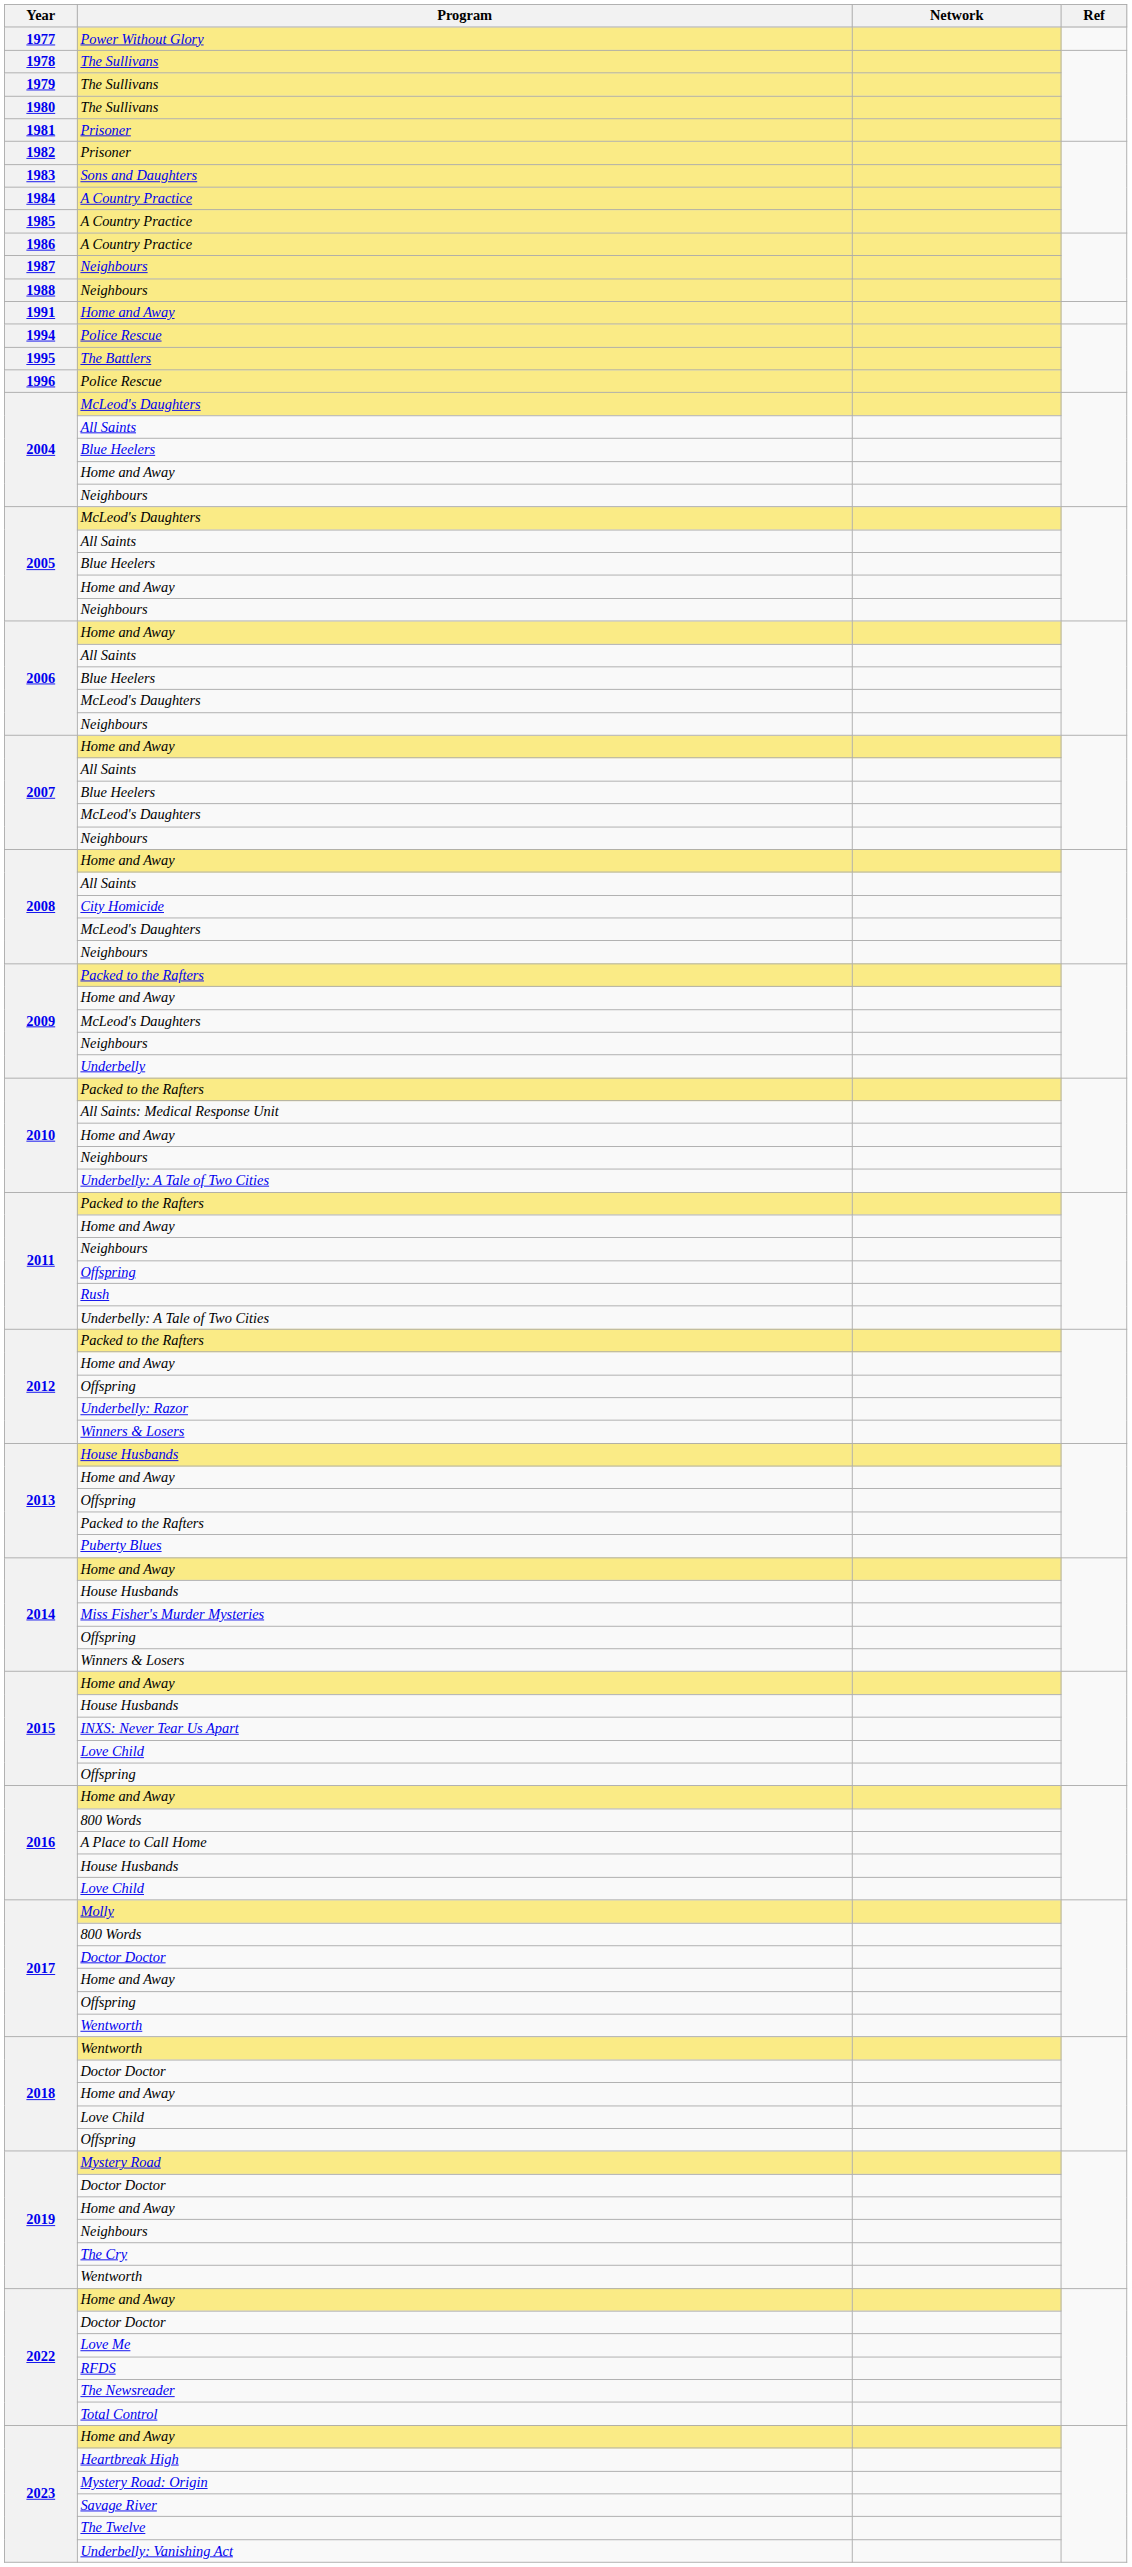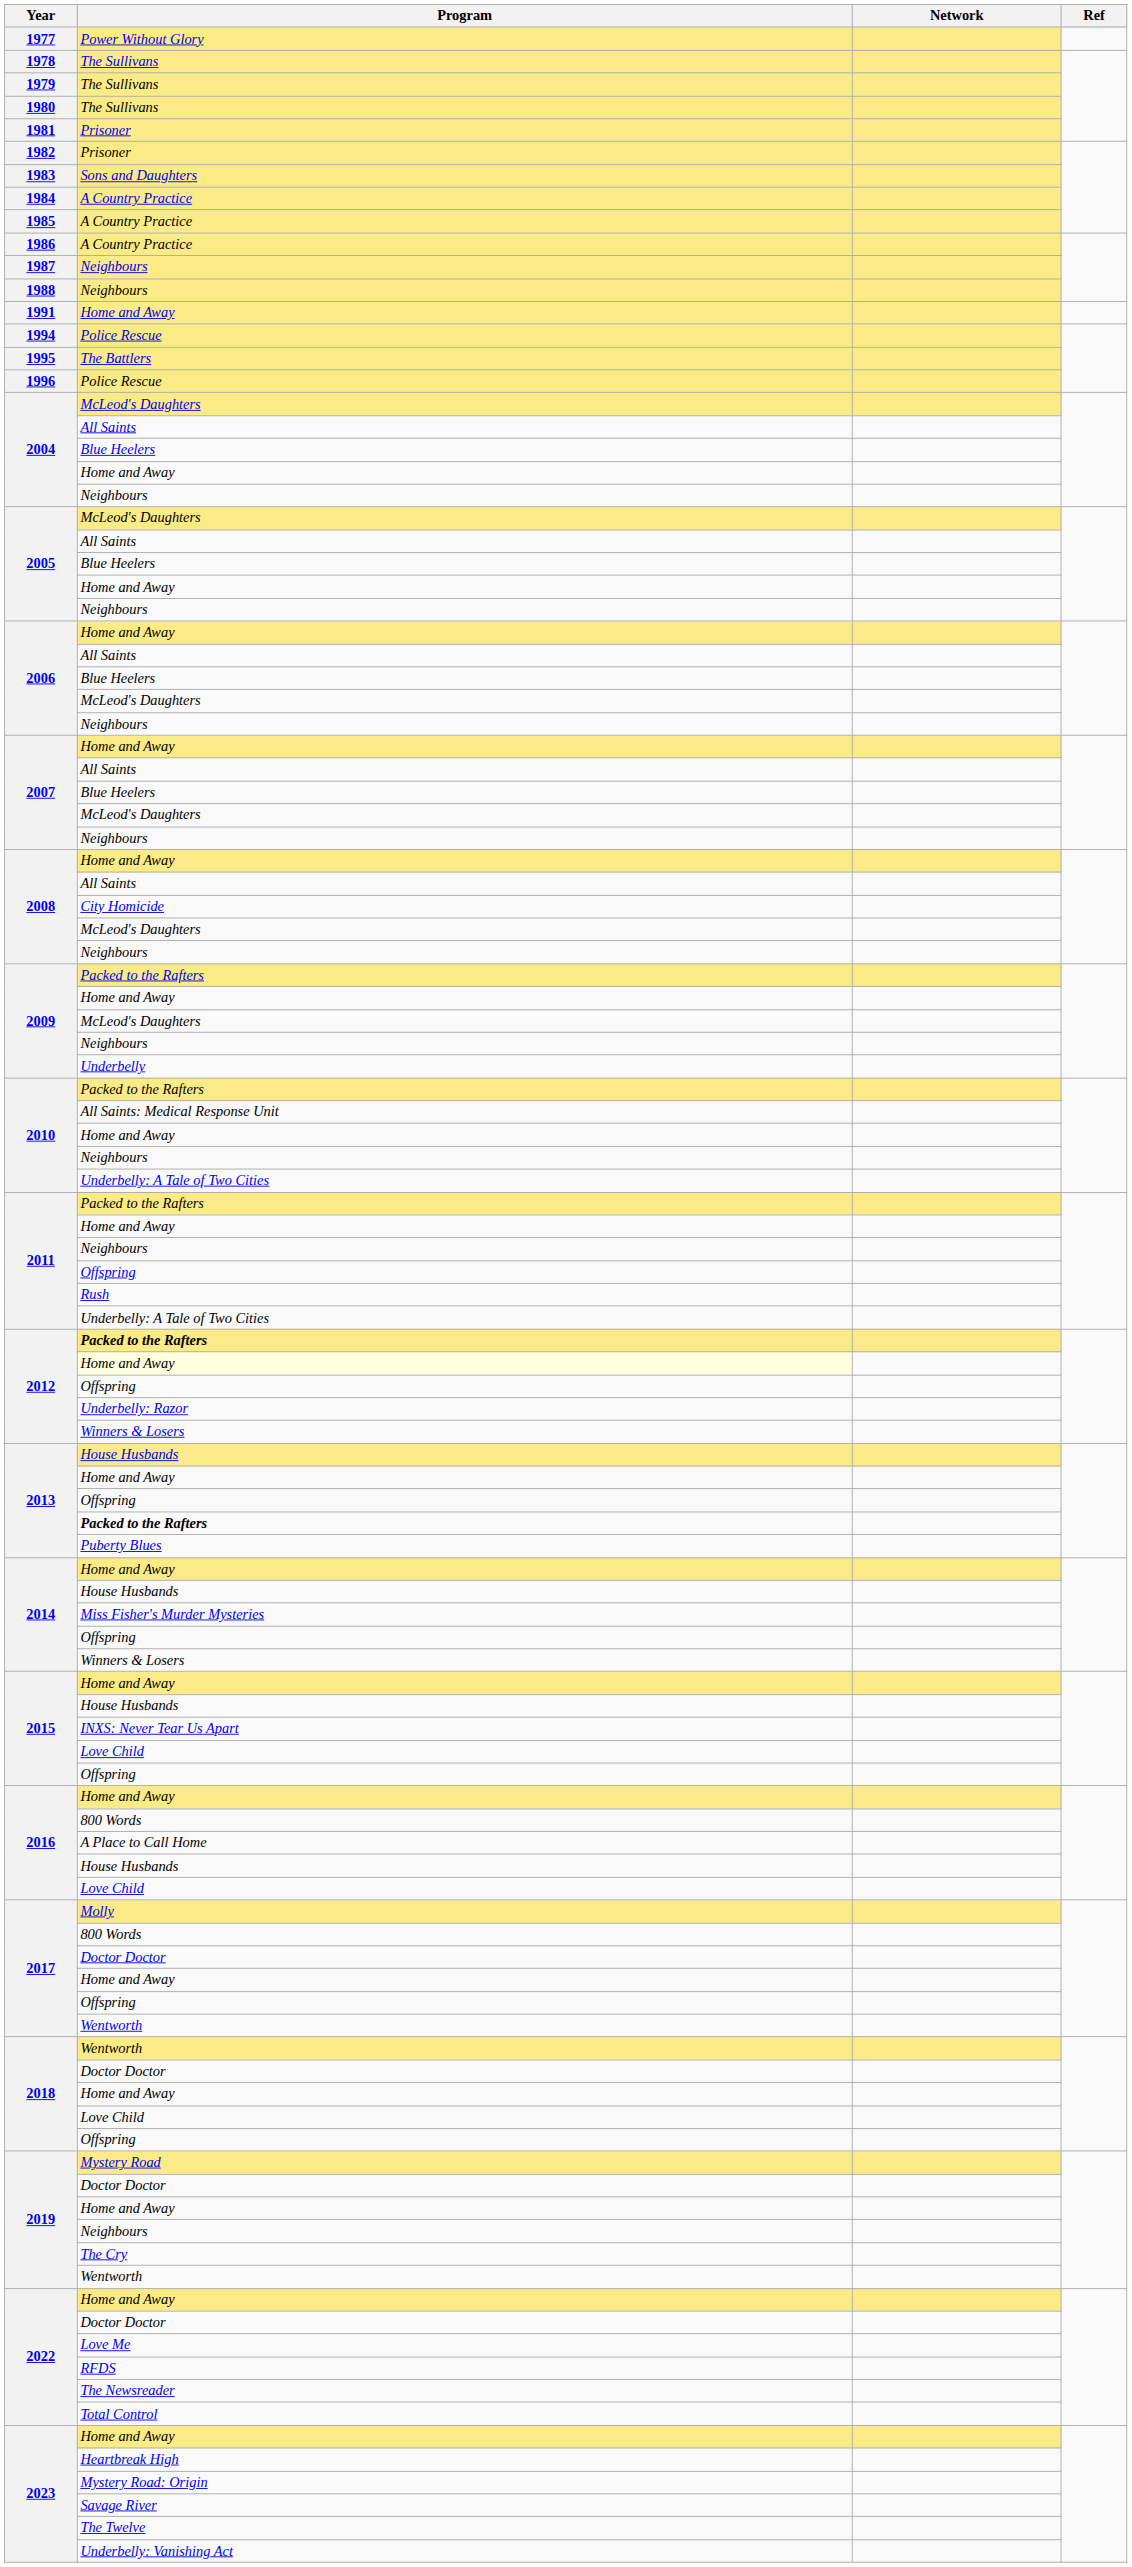(142, 1340) normal -> (144, 1340) bold
(127, 1363) no background -> (127, 1363) lightyellow background
(142, 1523) normal -> (144, 1523) bold
